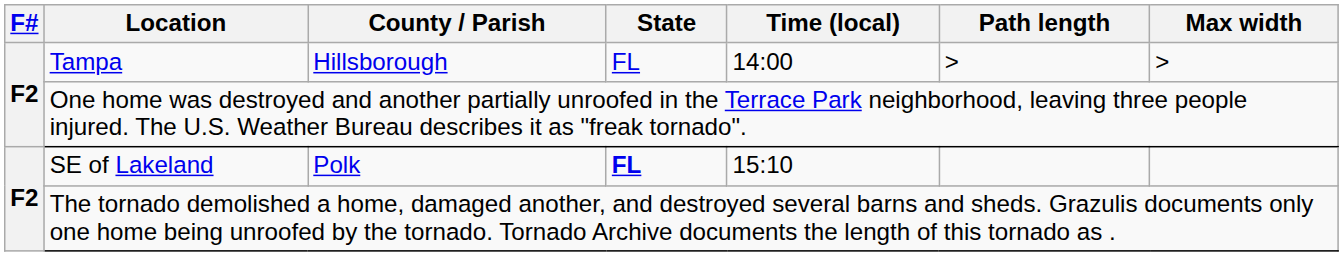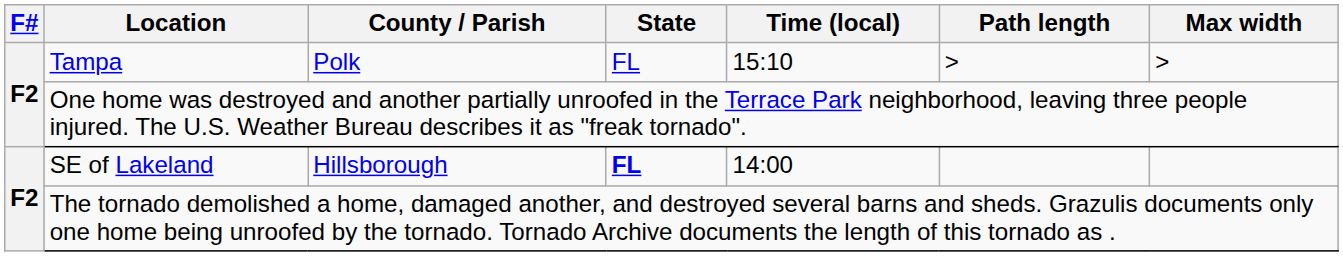(380, 61) Hillsborough -> (337, 61) Polk
(763, 61) 14:00 -> (763, 61) 15:10
(337, 165) Polk -> (380, 165) Hillsborough
(763, 165) 15:10 -> (763, 165) 14:00
